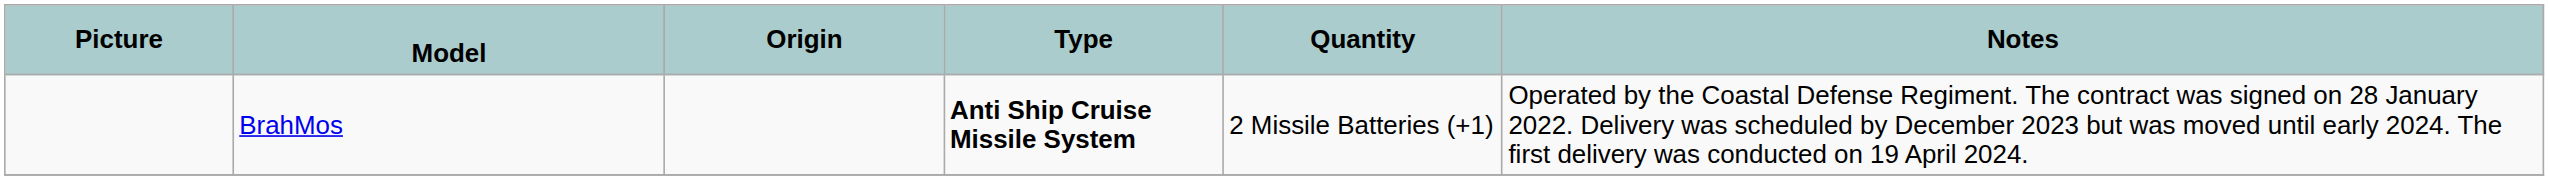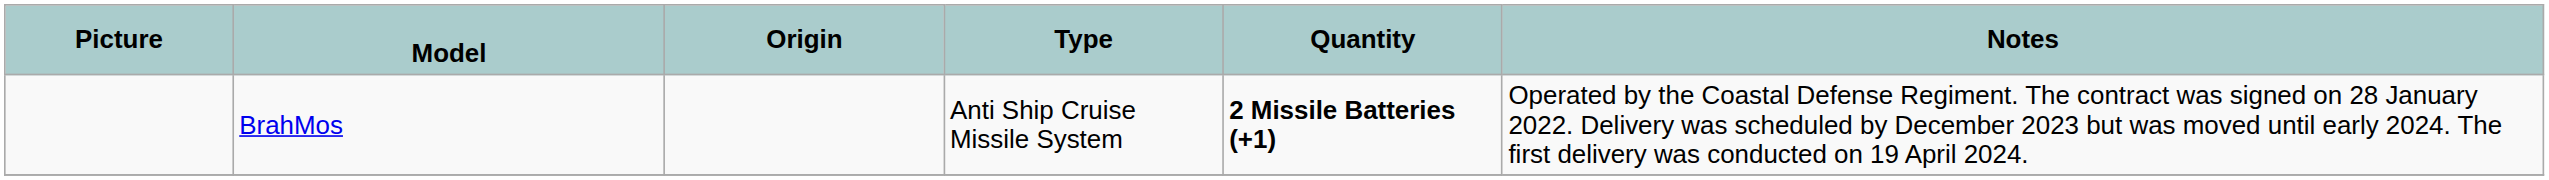(1051, 124) bold -> (1043, 124) normal
(1361, 124) normal -> (1342, 124) bold
